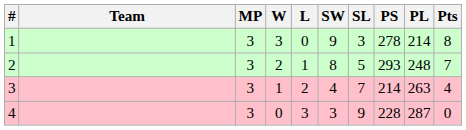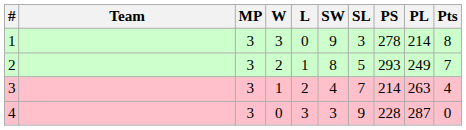(419, 64) 248 -> (419, 64) 249
